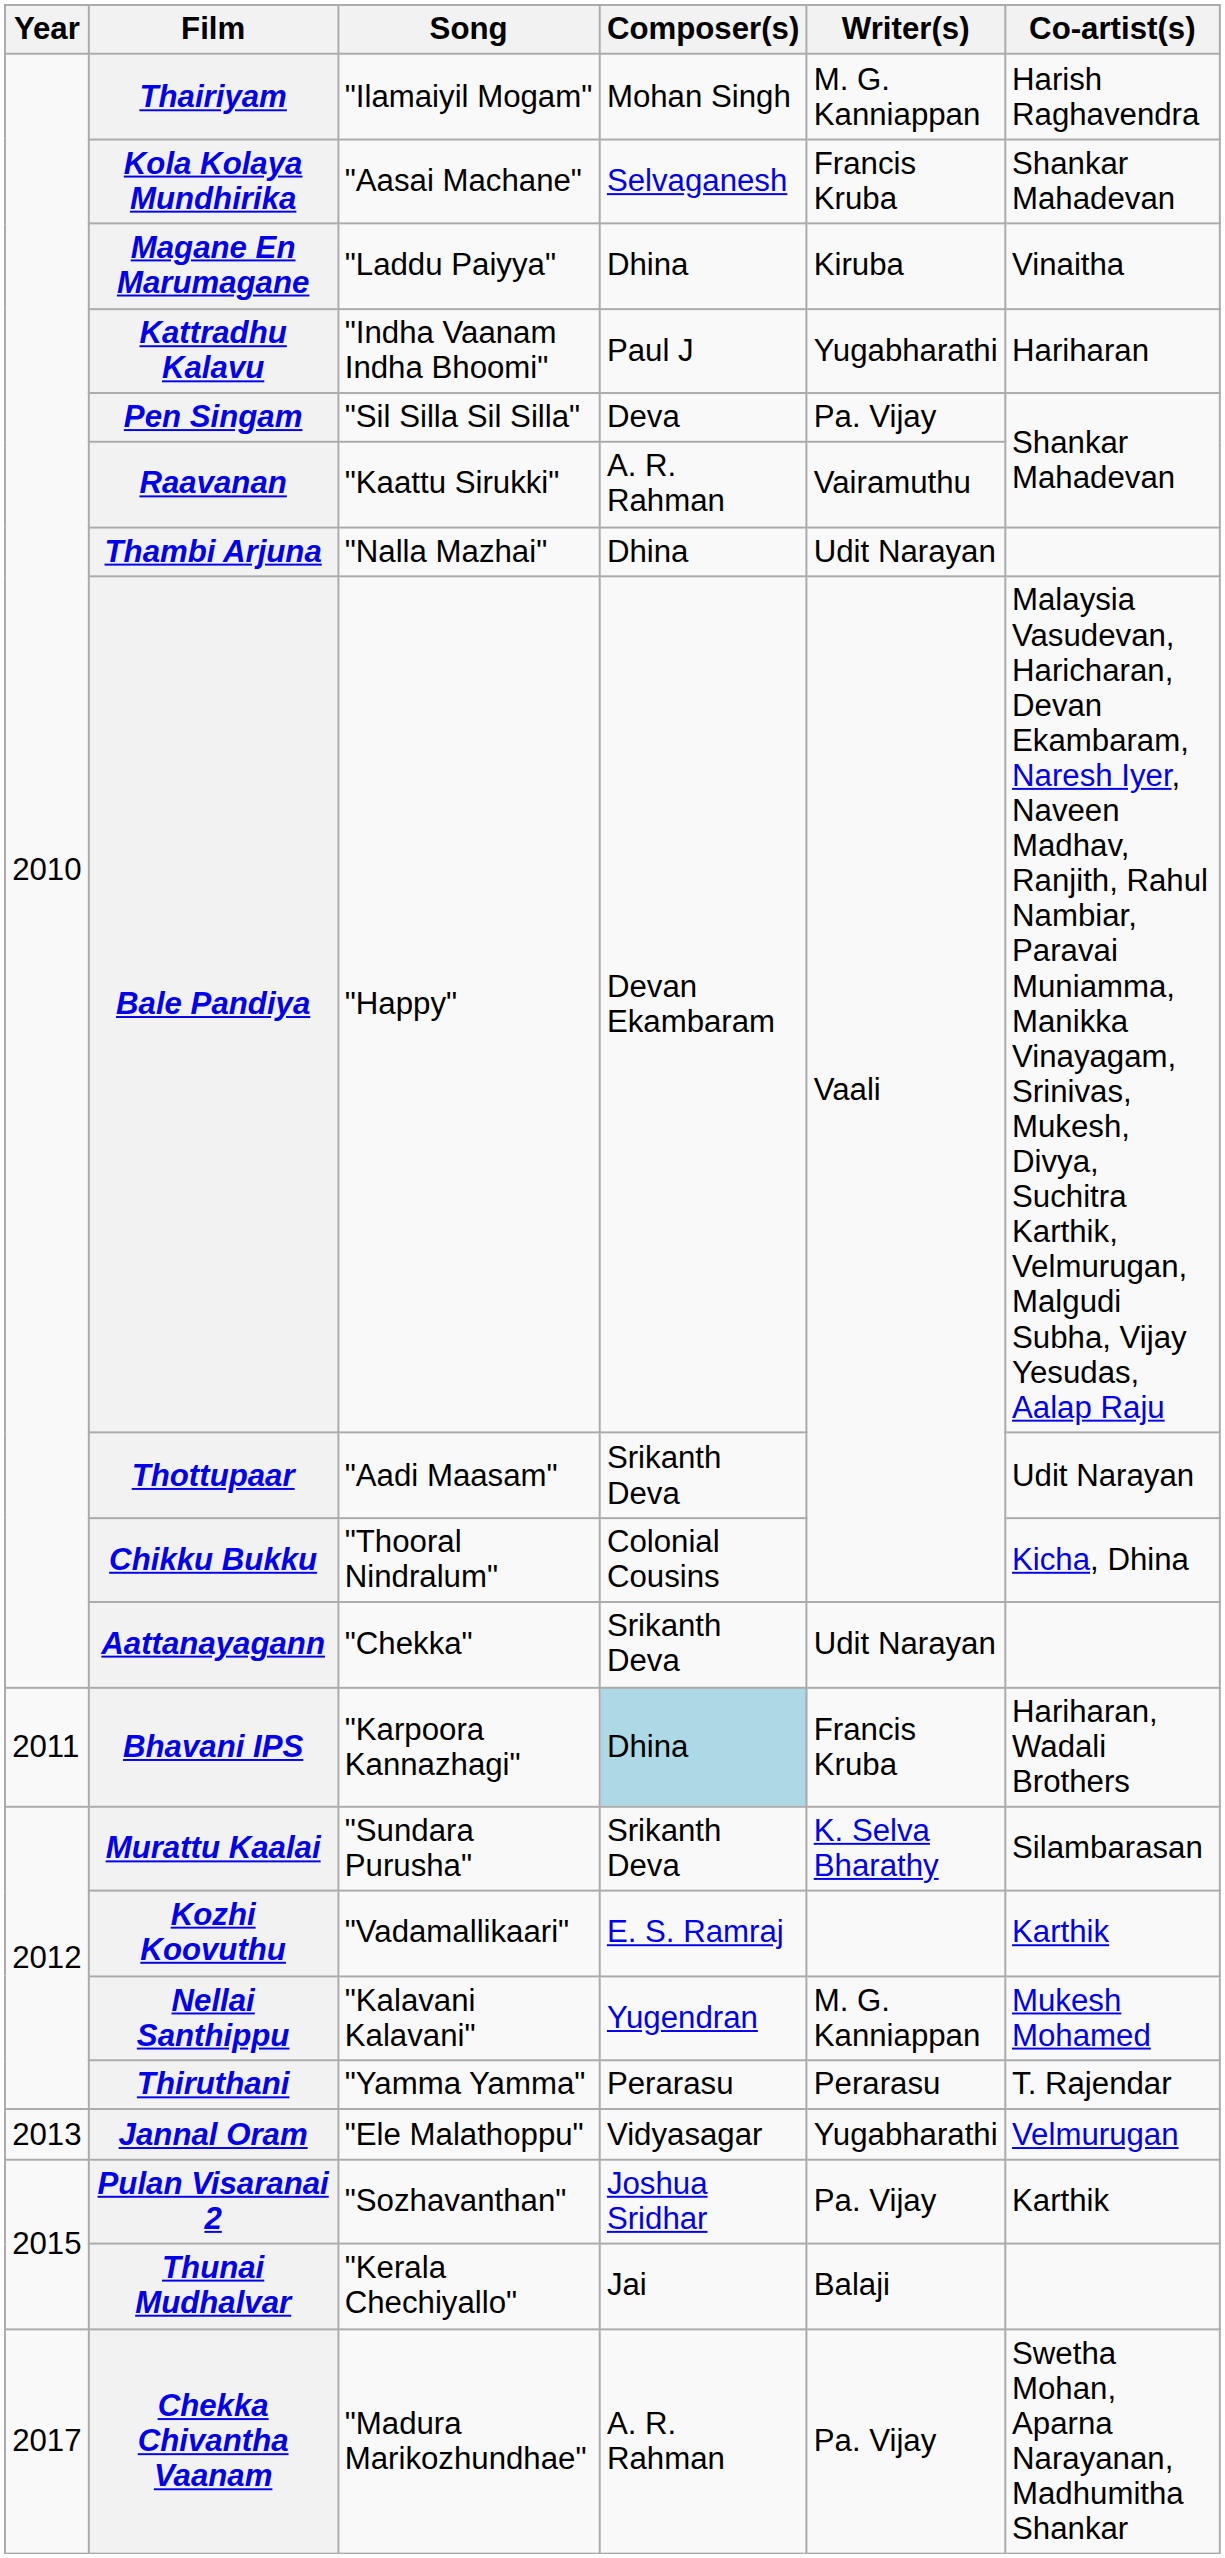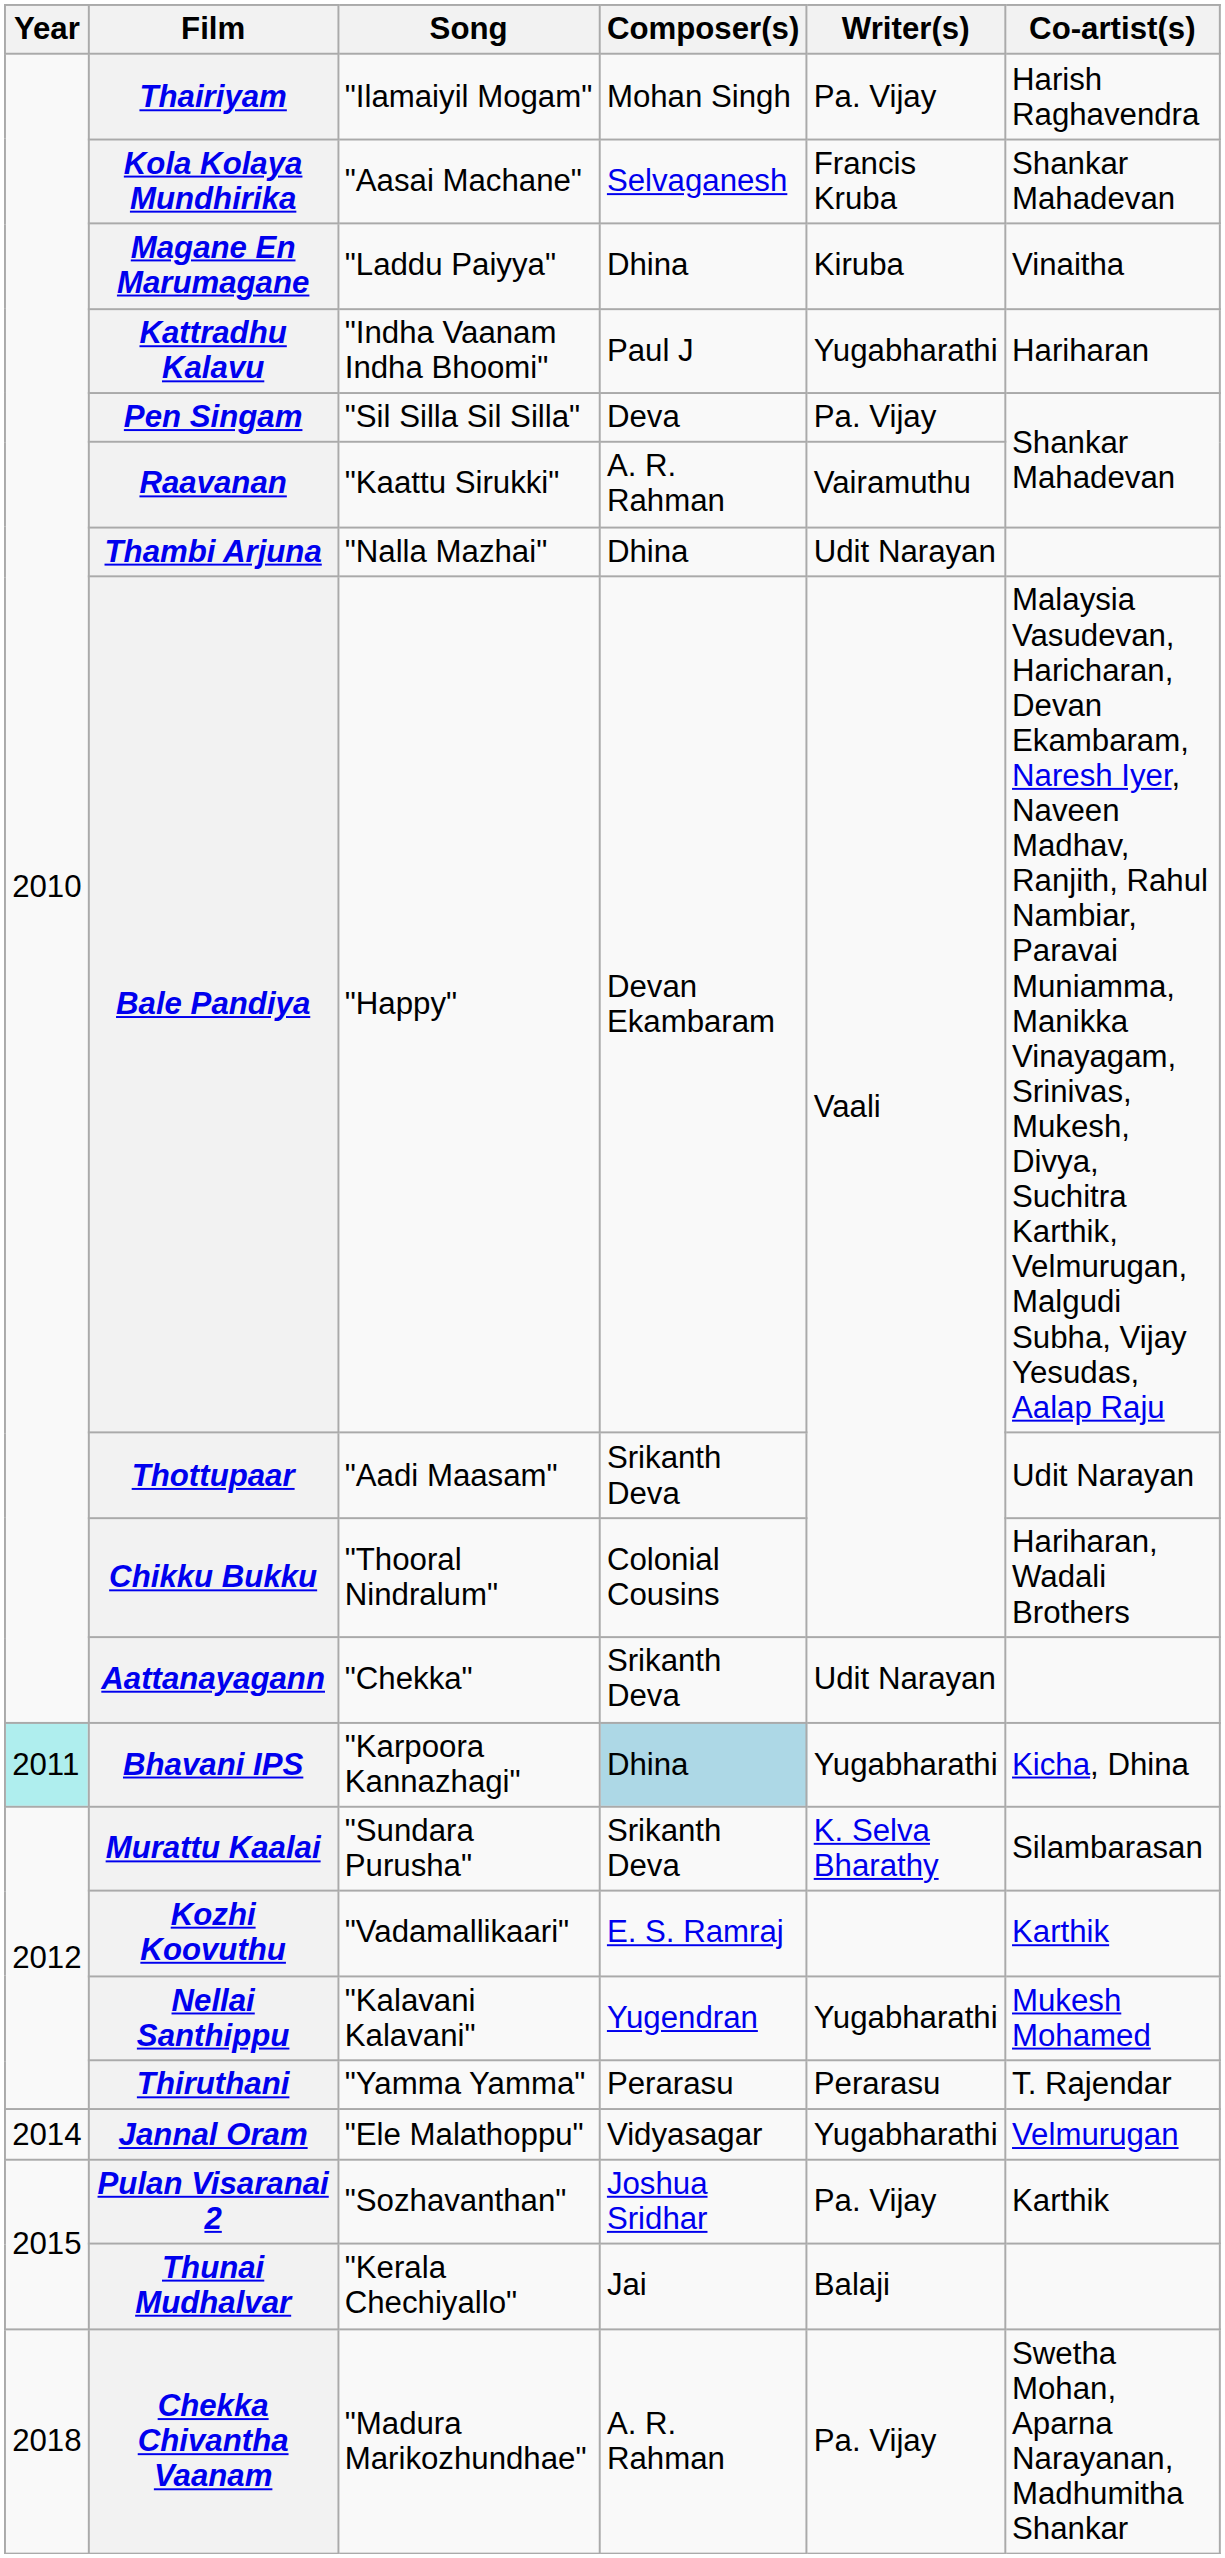(897, 96) M. G. Kanniappan -> (875, 96) Pa. Vijay
(1100, 1559) Kicha, Dhina -> (1085, 1577) Hariharan, Wadali Brothers
(46, 1746) no background -> (46, 1763) paleturquoise background
(865, 1746) Francis Kruba -> (906, 1763) Yugabharathi
(1085, 1746) Hariharan, Wadali Brothers -> (1100, 1763) Kicha, Dhina
(897, 2017) M. G. Kanniappan -> (906, 2017) Yugabharathi
(47, 2134) 2013 -> (47, 2134) 2014
(47, 2440) 2017 -> (47, 2440) 2018
